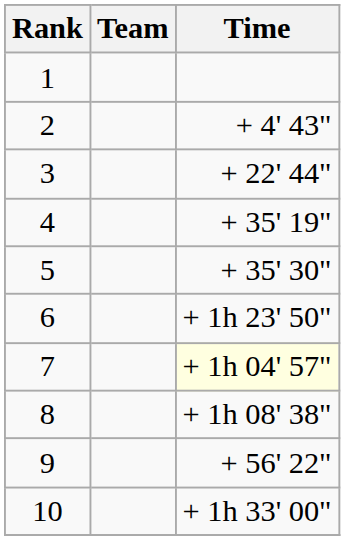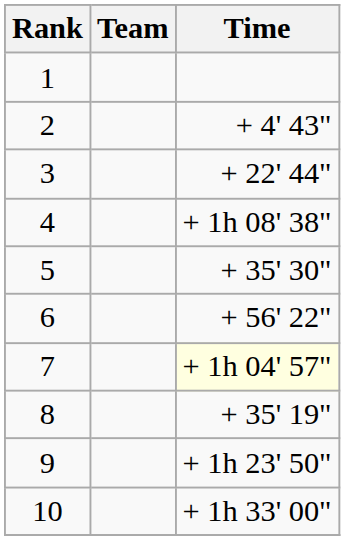(276, 221) + 35' 19" -> (257, 221) + 1h 08' 38"
(257, 317) + 1h 23' 50" -> (276, 317) + 56' 22"
(257, 414) + 1h 08' 38" -> (276, 414) + 35' 19"
(276, 462) + 56' 22" -> (257, 462) + 1h 23' 50"
